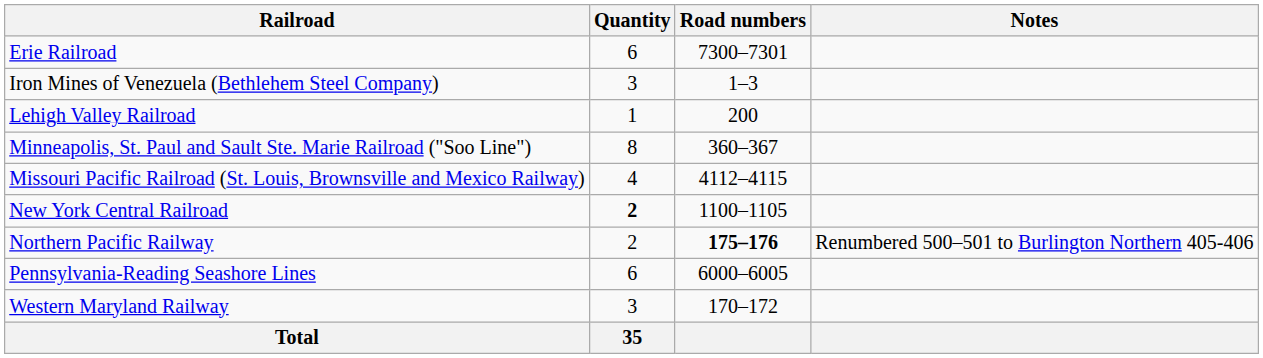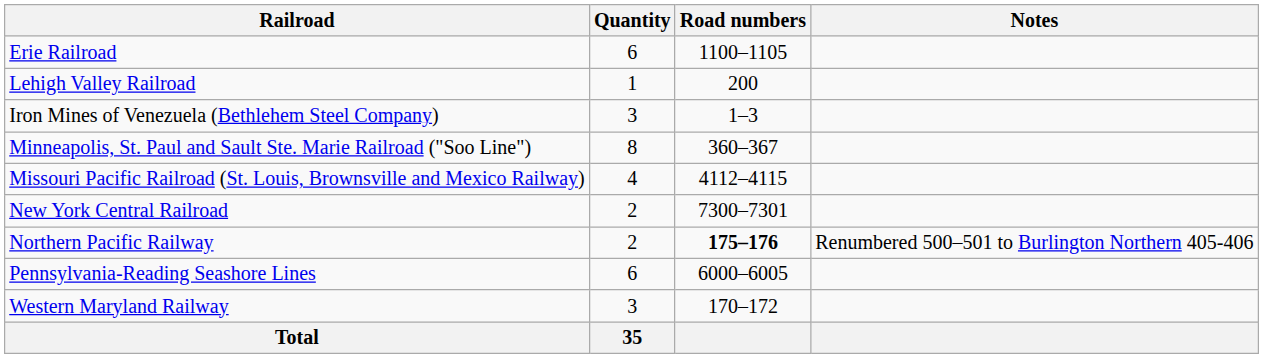(743, 52) 7300–7301 -> (743, 52) 1100–1105
rows swapped: (102, 115) <-> (224, 83)
(632, 210) bold -> (632, 210) normal
(743, 210) 1100–1105 -> (743, 210) 7300–7301
